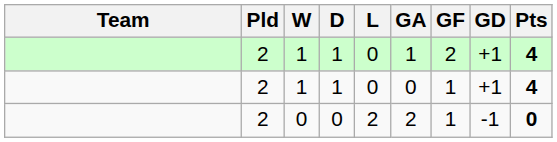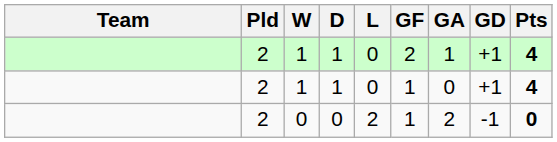columns swapped: (450, 20) <-> (411, 20)
